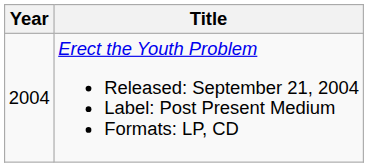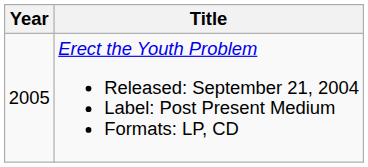(29, 97) 2004 -> (29, 97) 2005
